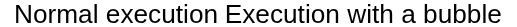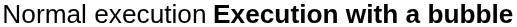(363, 14) normal -> (363, 14) bold
